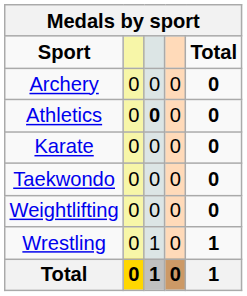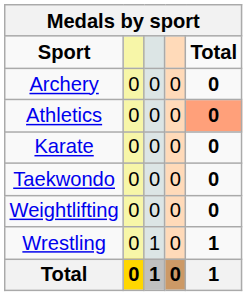(155, 115) bold -> (155, 115) normal
(214, 115) no background -> (214, 115) lightsalmon background
